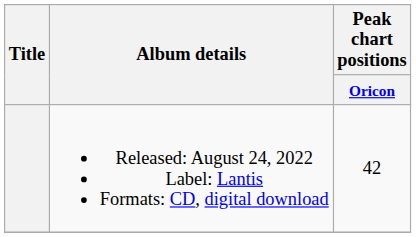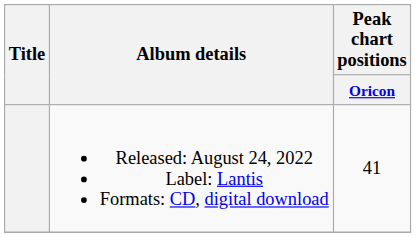(372, 168) 42 -> (372, 168) 41
